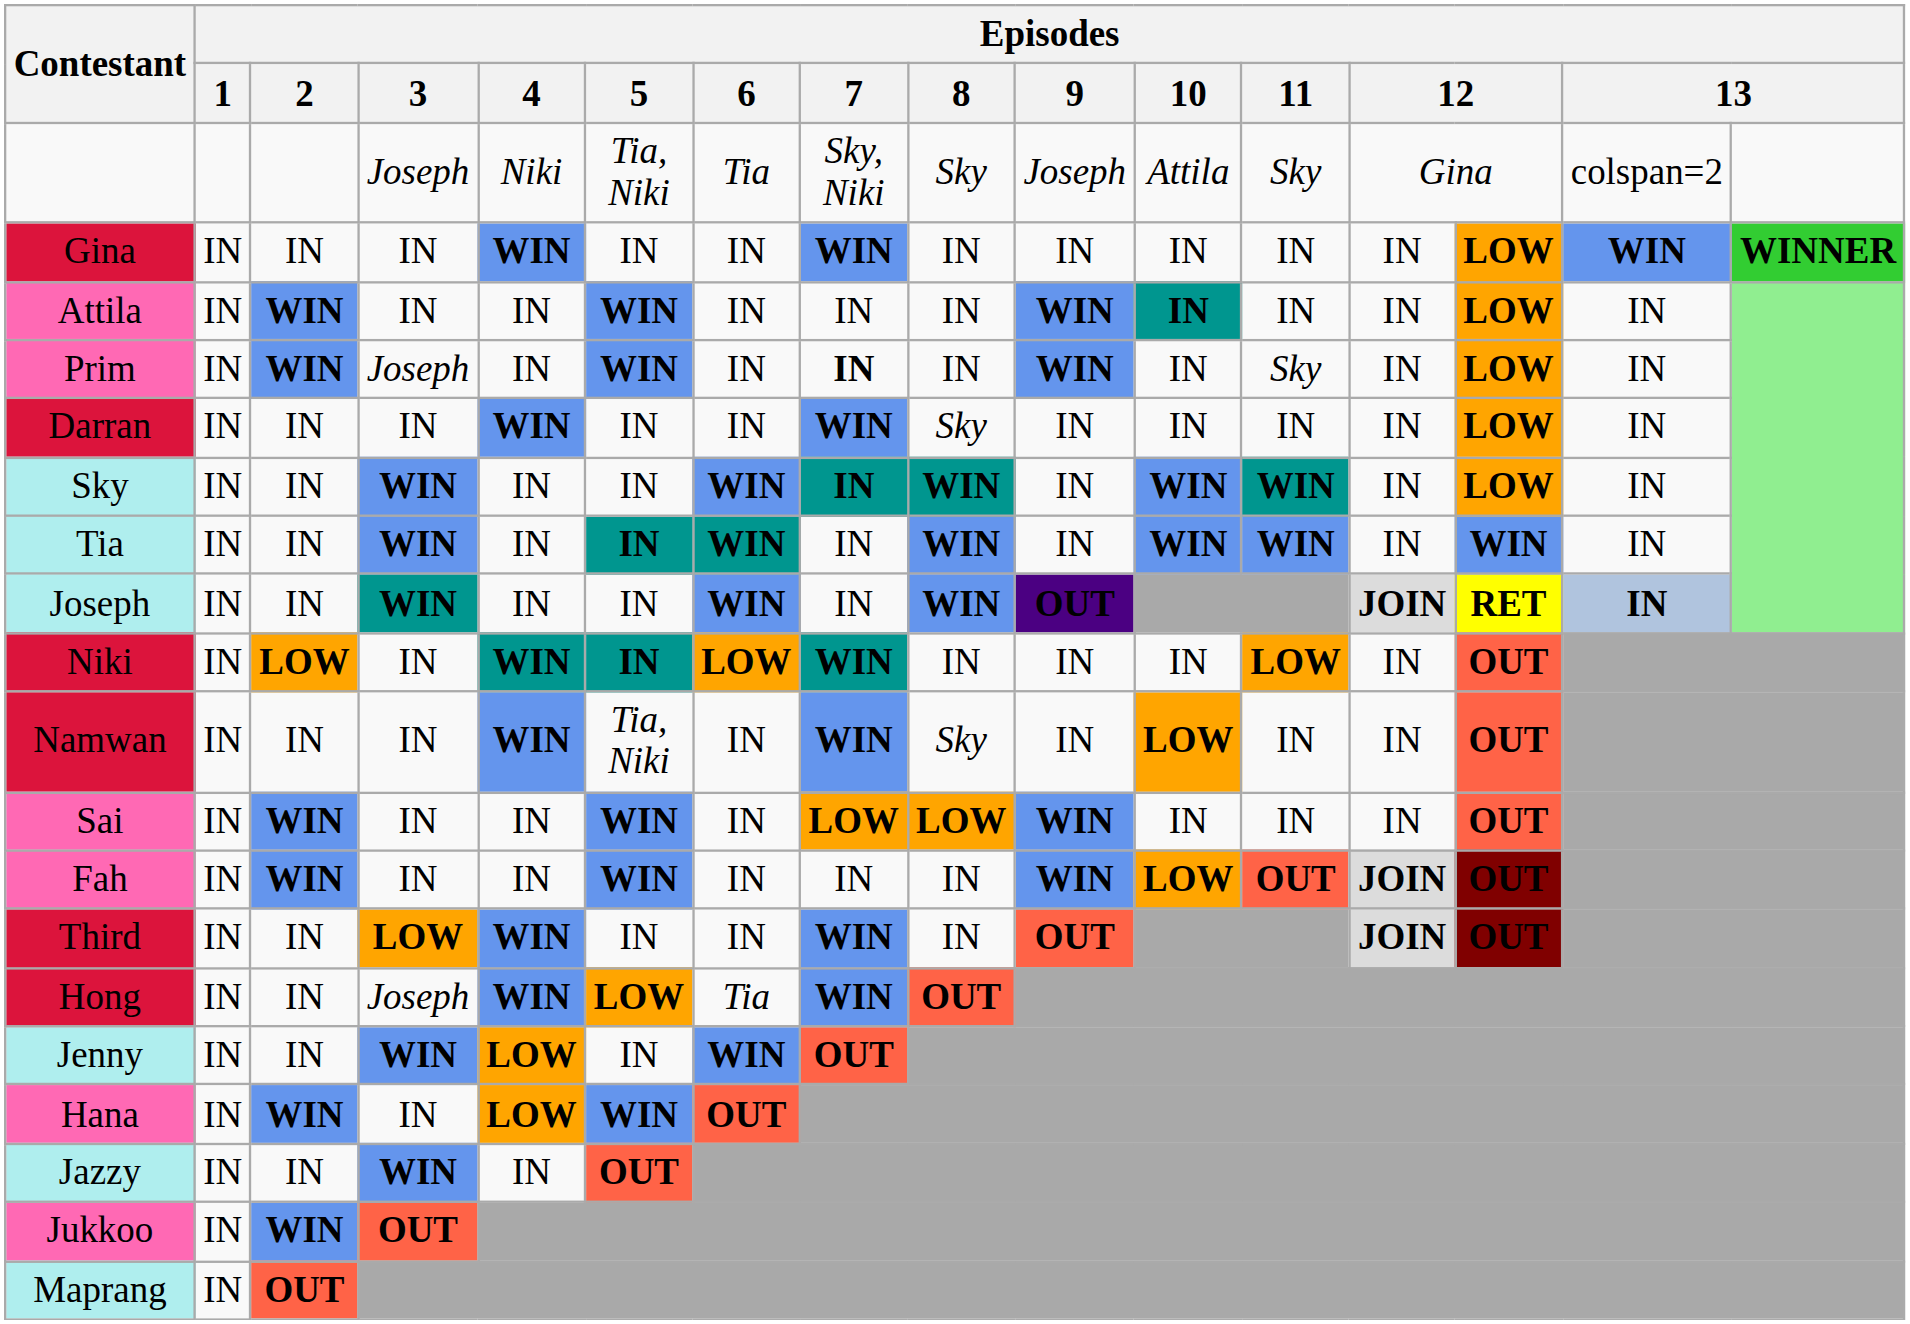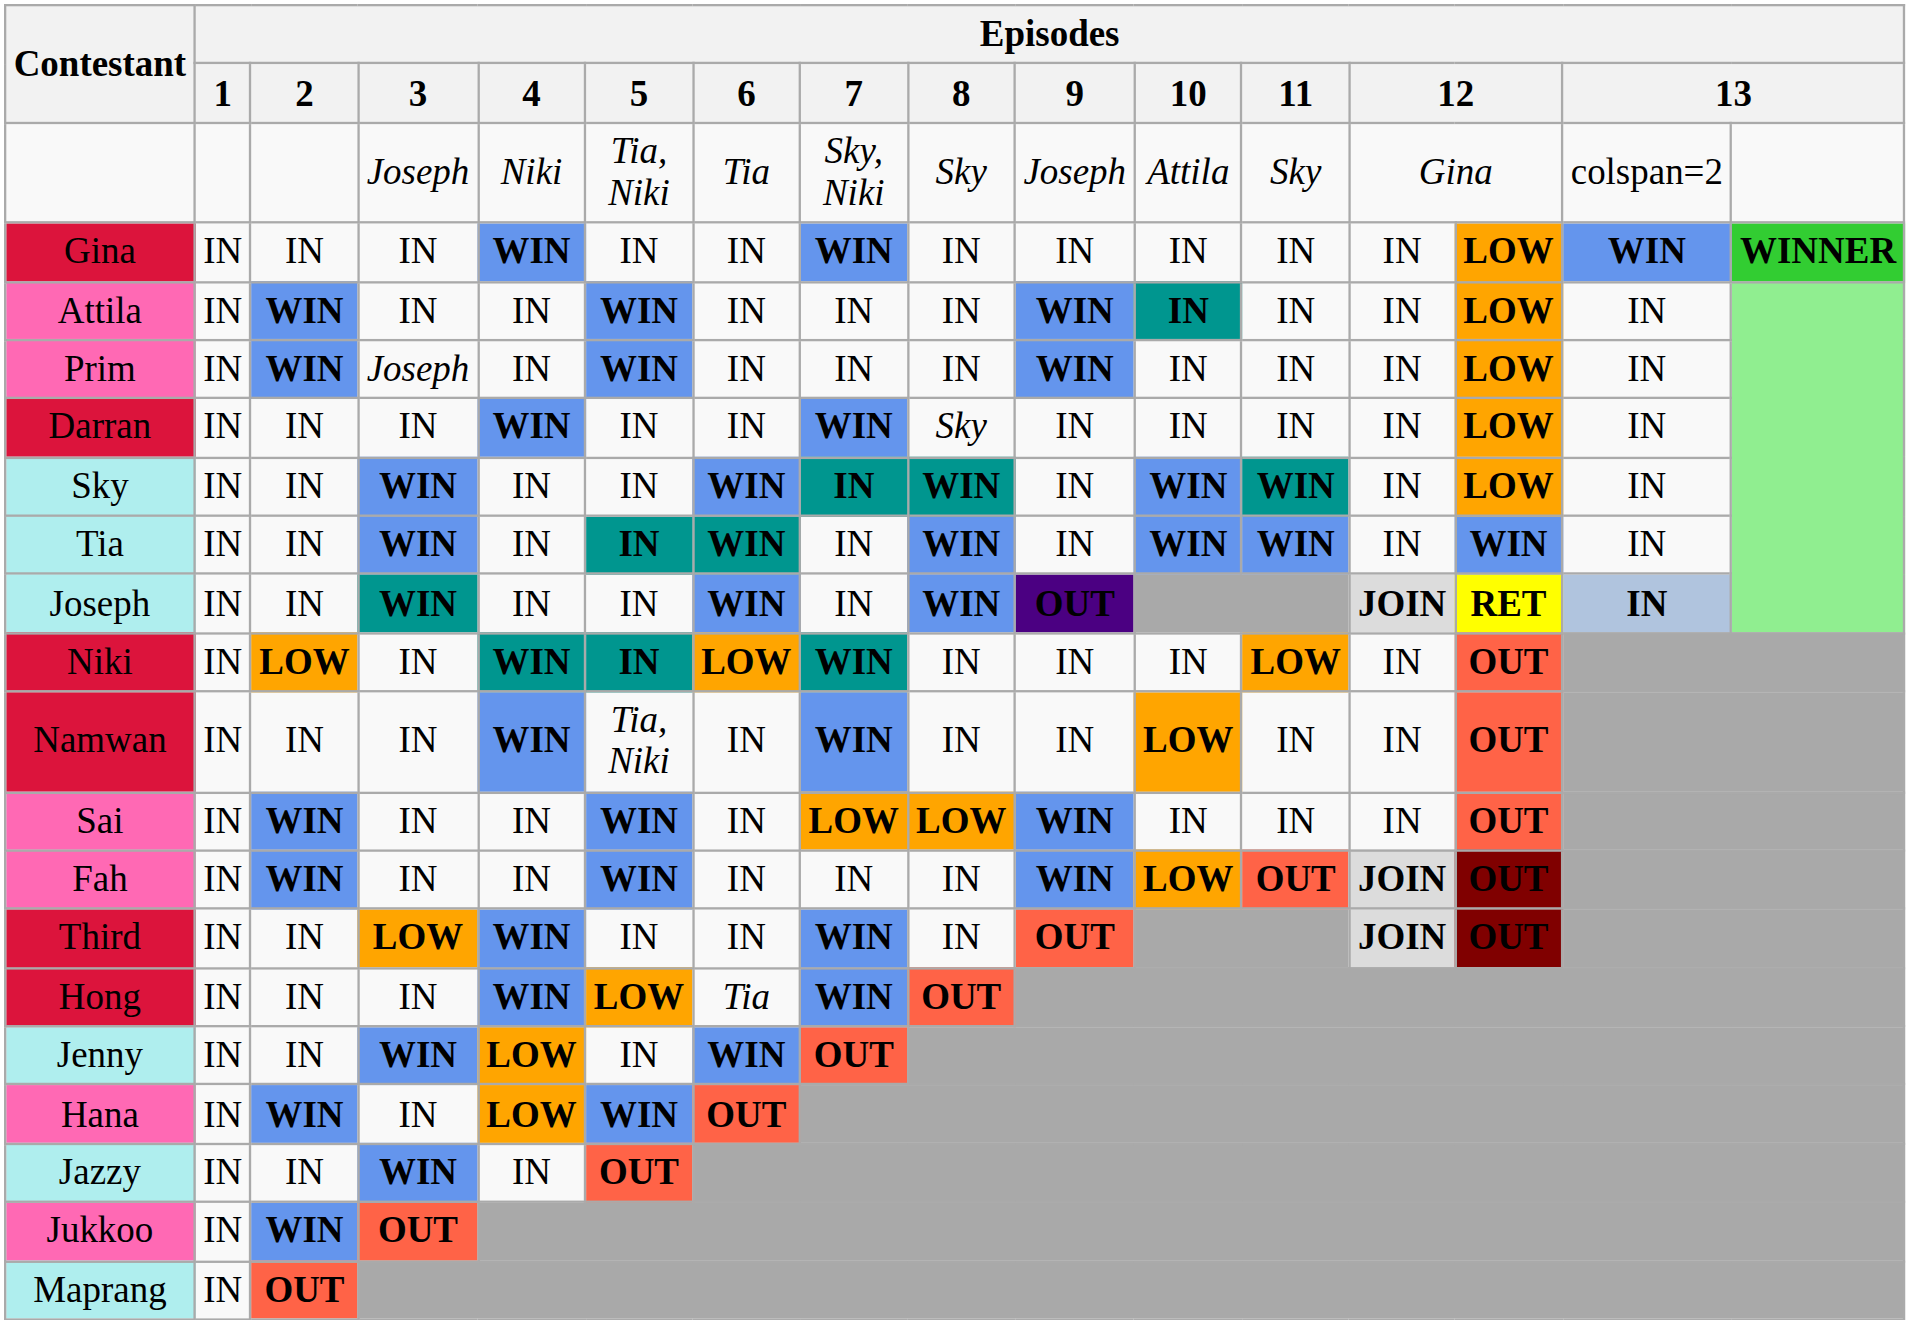(854, 368) bold -> (854, 368) normal
(1296, 368) Sky -> (1296, 368) IN
(961, 740) Sky -> (961, 740) IN
(418, 996) Joseph -> (418, 996) IN
